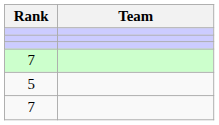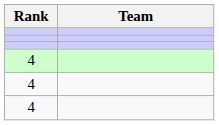(31, 60) 7 -> (31, 60) 4
(31, 84) 5 -> (31, 84) 4
(31, 107) 7 -> (31, 107) 4
